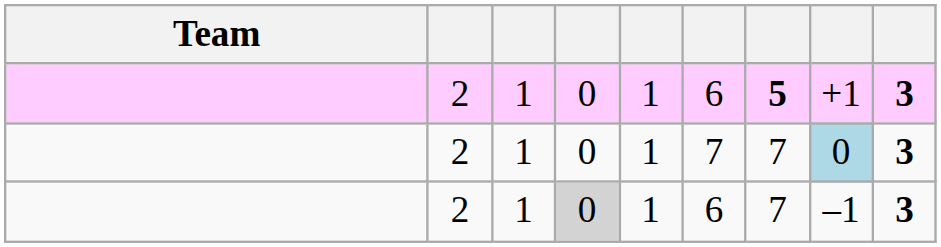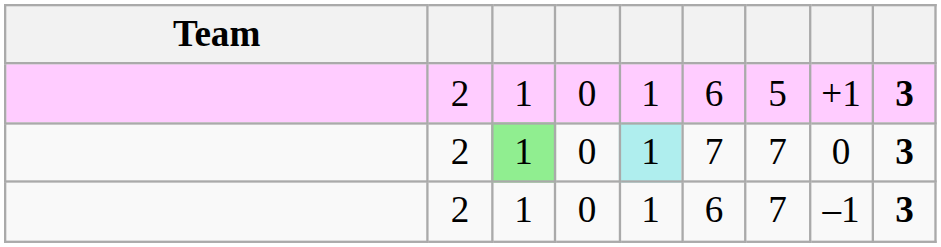(778, 92) bold -> (778, 92) normal
(524, 151) no background -> (524, 151) lightgreen background
(651, 151) no background -> (651, 151) paleturquoise background
(841, 151) lightblue background -> (841, 151) no background
(587, 210) lightgrey background -> (587, 210) no background
